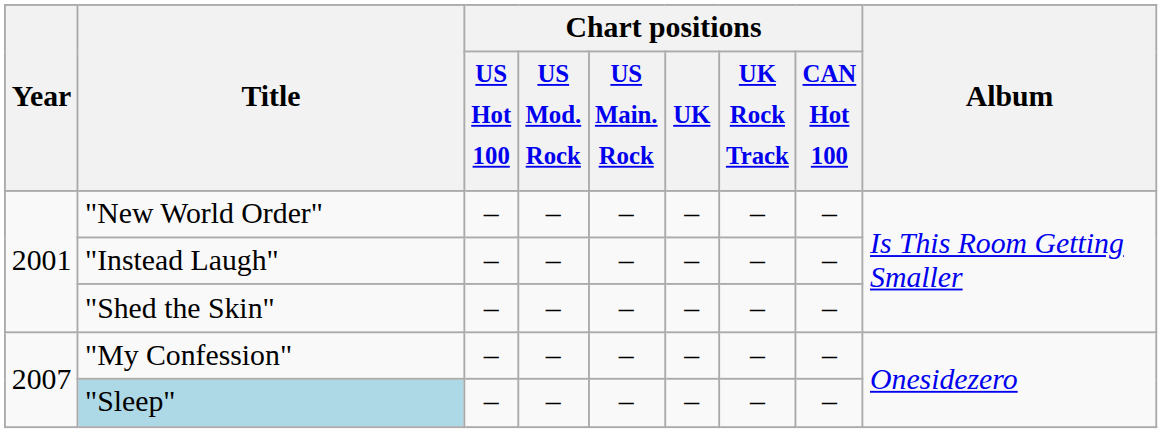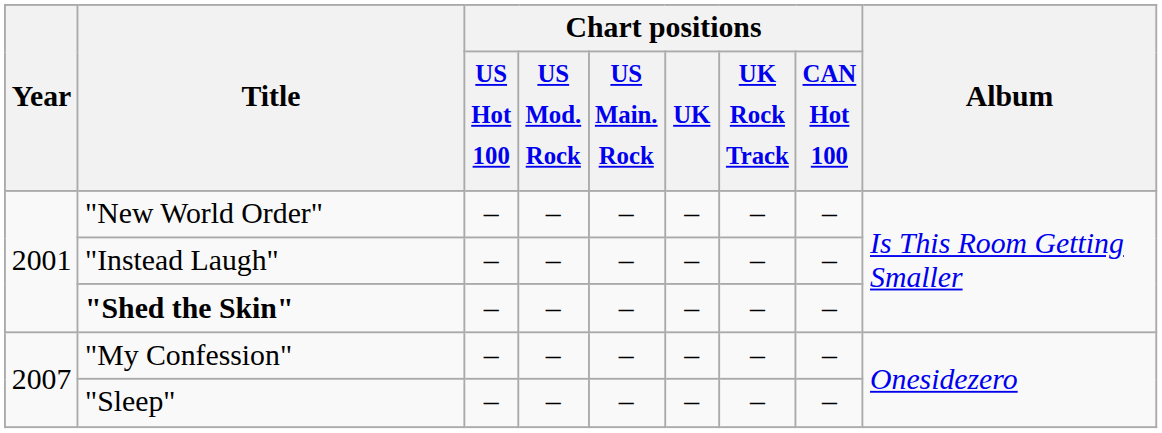(180, 307) normal -> (189, 307) bold
(130, 402) lightblue background -> (130, 402) no background
